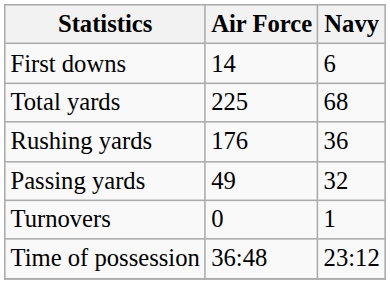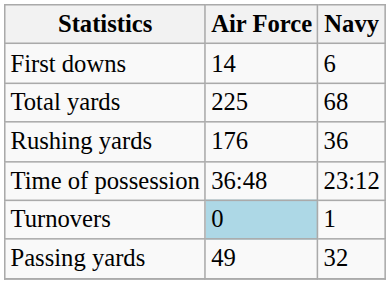rows swapped: (78, 180) <-> (105, 258)
(217, 219) no background -> (217, 219) lightblue background
